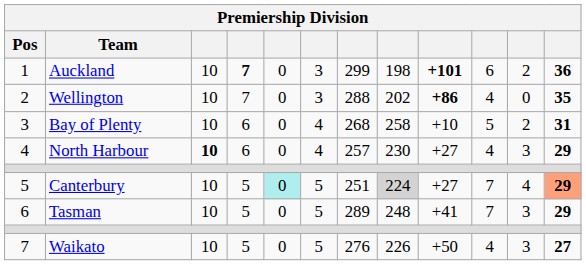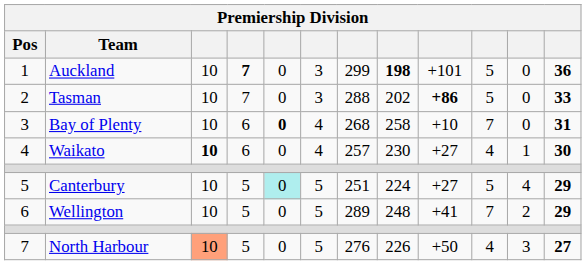(398, 71) normal -> (398, 71) bold
(445, 71) bold -> (445, 71) normal
(490, 71) 6 -> (490, 71) 5
(526, 71) 2 -> (526, 71) 0
(86, 97) Wellington -> (75, 97) Tasman
(490, 97) 4 -> (490, 97) 5
(563, 97) 35 -> (563, 97) 33
(282, 124) normal -> (282, 124) bold
(490, 124) 5 -> (490, 124) 7
(526, 124) 2 -> (526, 124) 0
(99, 151) North Harbour -> (77, 151) Waikato
(526, 151) 3 -> (526, 151) 1
(563, 151) 29 -> (563, 151) 30
(398, 185) lightgrey background -> (398, 185) no background
(490, 185) 7 -> (490, 185) 5
(563, 185) lightsalmon background -> (563, 185) no background
(75, 212) Tasman -> (86, 212) Wellington
(526, 212) 3 -> (526, 212) 2
(77, 246) Waikato -> (99, 246) North Harbour
(209, 246) no background -> (209, 246) lightsalmon background
